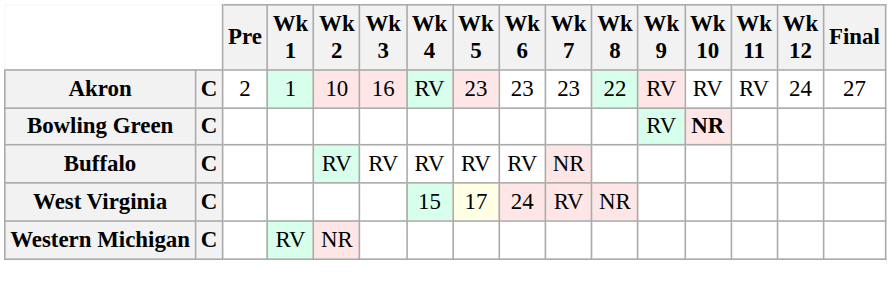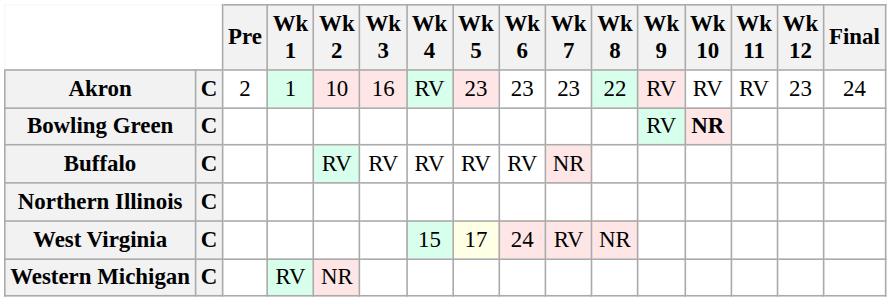(800, 88) 24 -> (800, 88) 23
(854, 88) 27 -> (854, 88) 24
+ row: (100, 201)
